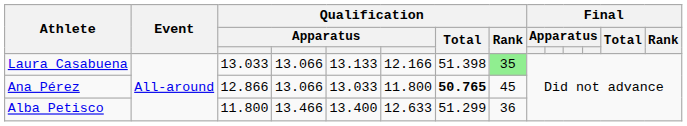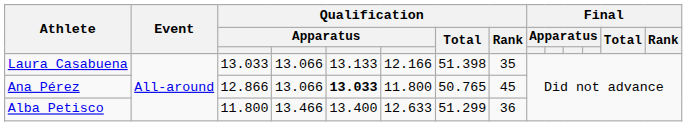(508, 64) lightgreen background -> (508, 64) no background
(353, 86) normal -> (353, 86) bold
(462, 86) bold -> (462, 86) normal
